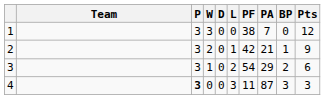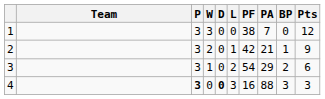(221, 85) normal -> (221, 85) bold
(249, 85) 11 -> (249, 85) 16
(267, 85) 87 -> (267, 85) 88
